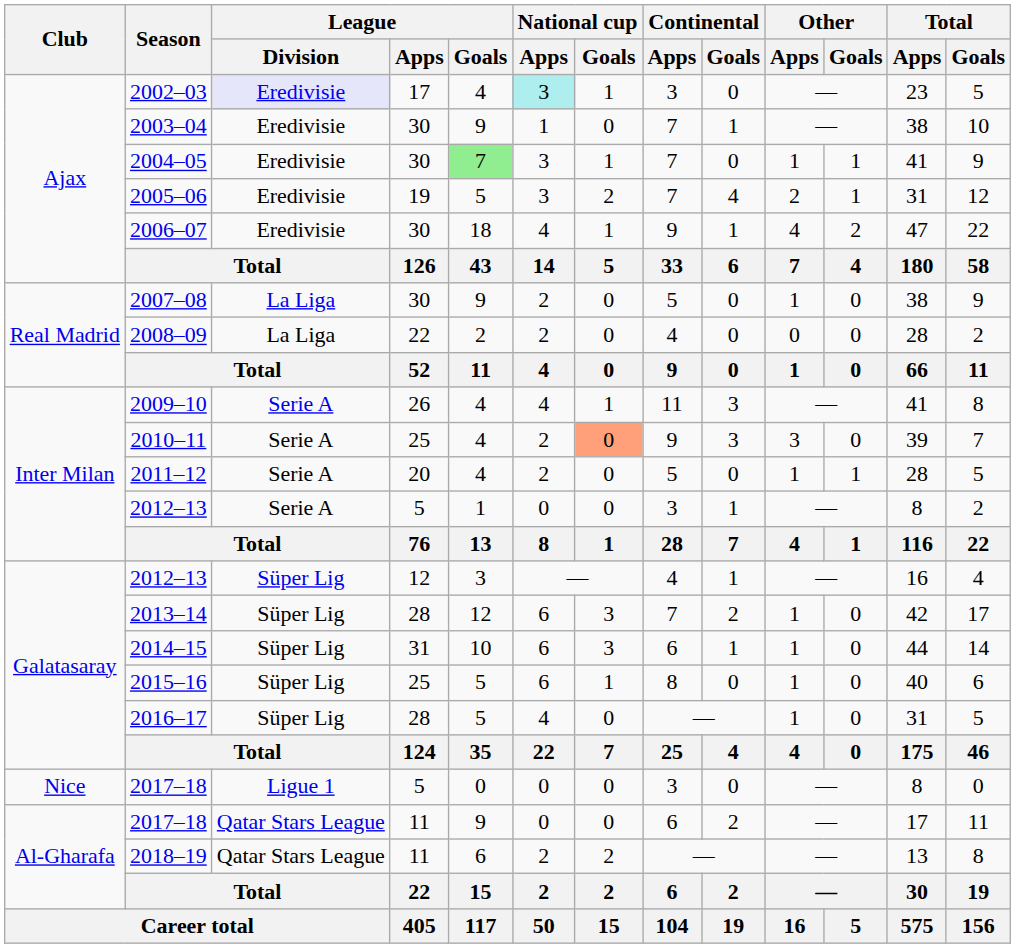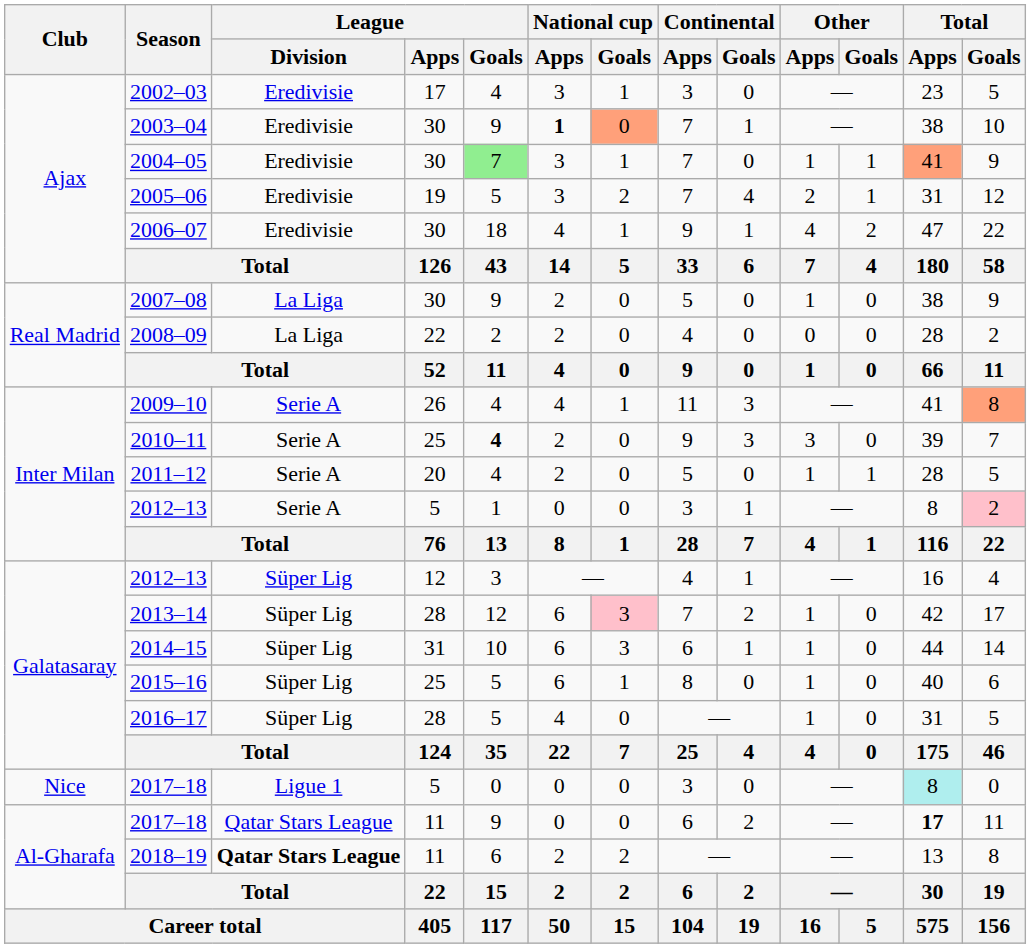(301, 91) lavender background -> (309, 91) no background
(544, 91) paleturquoise background -> (559, 91) no background
(544, 126) normal -> (559, 126) bold
(609, 126) no background -> (624, 126) lightsalmon background
(917, 160) no background -> (933, 160) lightsalmon background
(978, 404) no background -> (994, 404) lightsalmon background
(481, 439) normal -> (496, 439) bold
(609, 439) lightsalmon background -> (624, 439) no background
(978, 508) no background -> (994, 508) pink background
(609, 612) no background -> (624, 612) pink background
(917, 786) no background -> (933, 786) paleturquoise background
(917, 821) normal -> (933, 821) bold
(301, 856) normal -> (309, 856) bold
